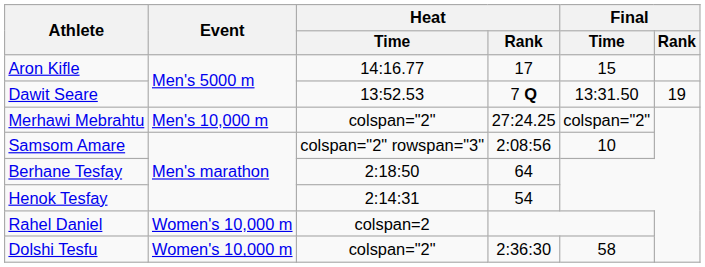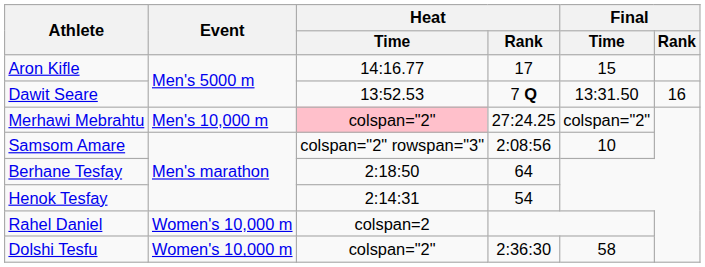(677, 94) 19 -> (677, 94) 16
(392, 120) no background -> (392, 120) pink background
